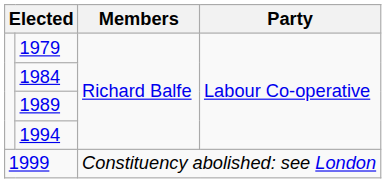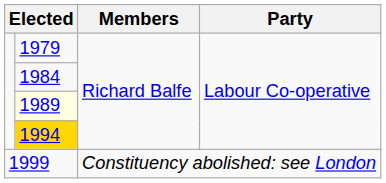(40, 105) no background -> (40, 105) lightyellow background
(40, 134) no background -> (40, 134) gold background
